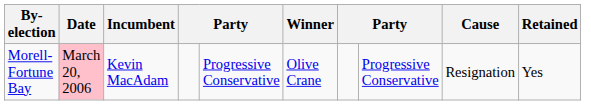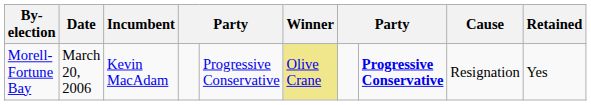(81, 71) pink background -> (81, 71) no background
(304, 71) no background -> (304, 71) khaki background
(400, 71) normal -> (403, 71) bold
